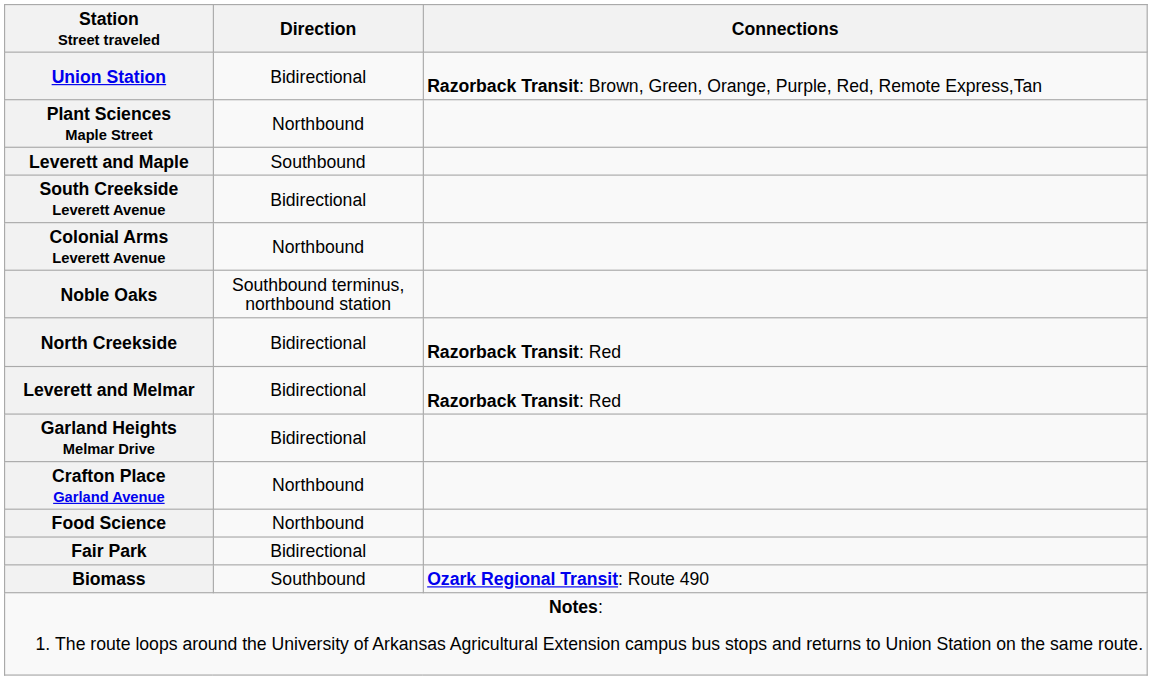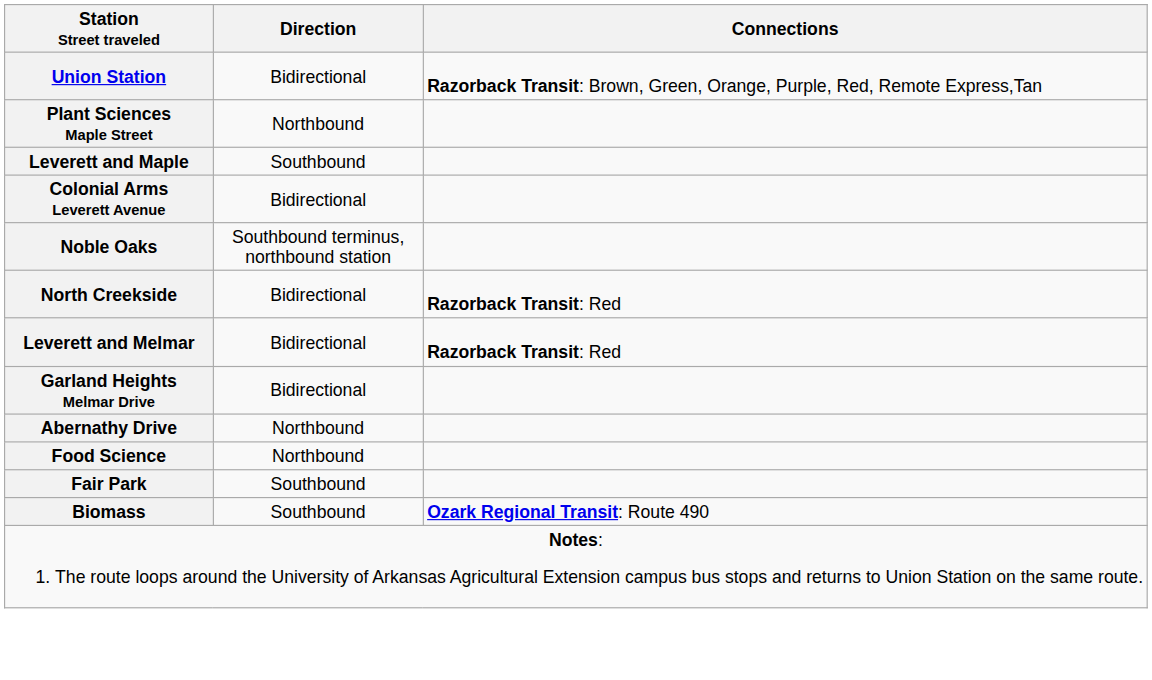- row: (109, 199)
(318, 247) Northbound -> (318, 199) Bidirectional
- row: (109, 485)
+ row: (109, 428)
(318, 551) Bidirectional -> (318, 484) Southbound
